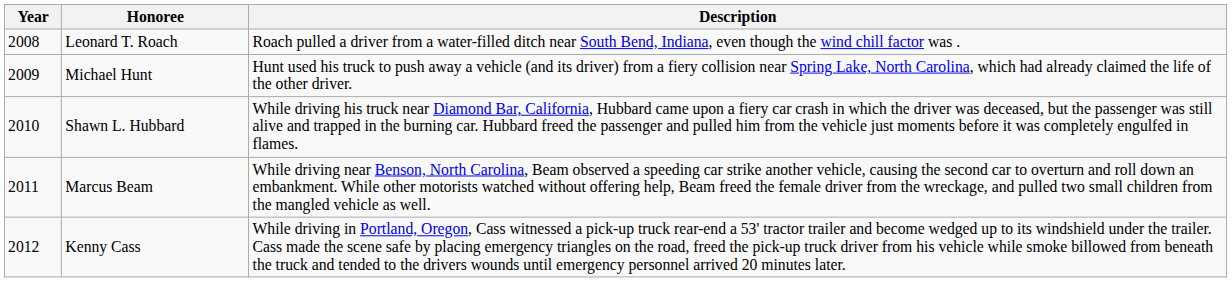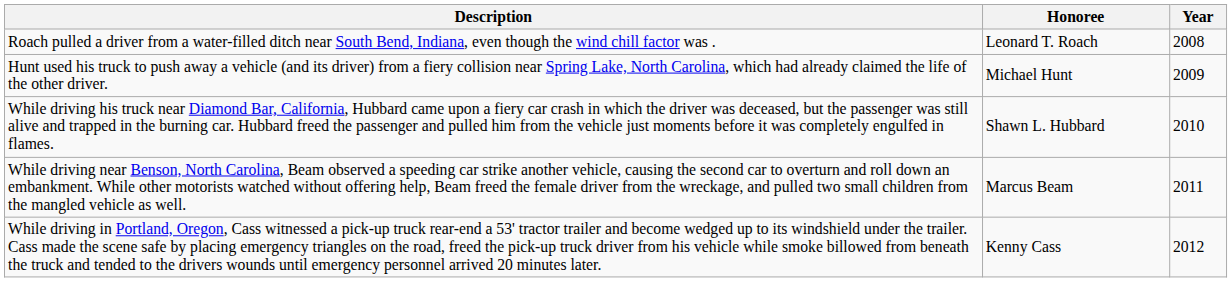columns swapped: (33, 16) <-> (738, 16)
